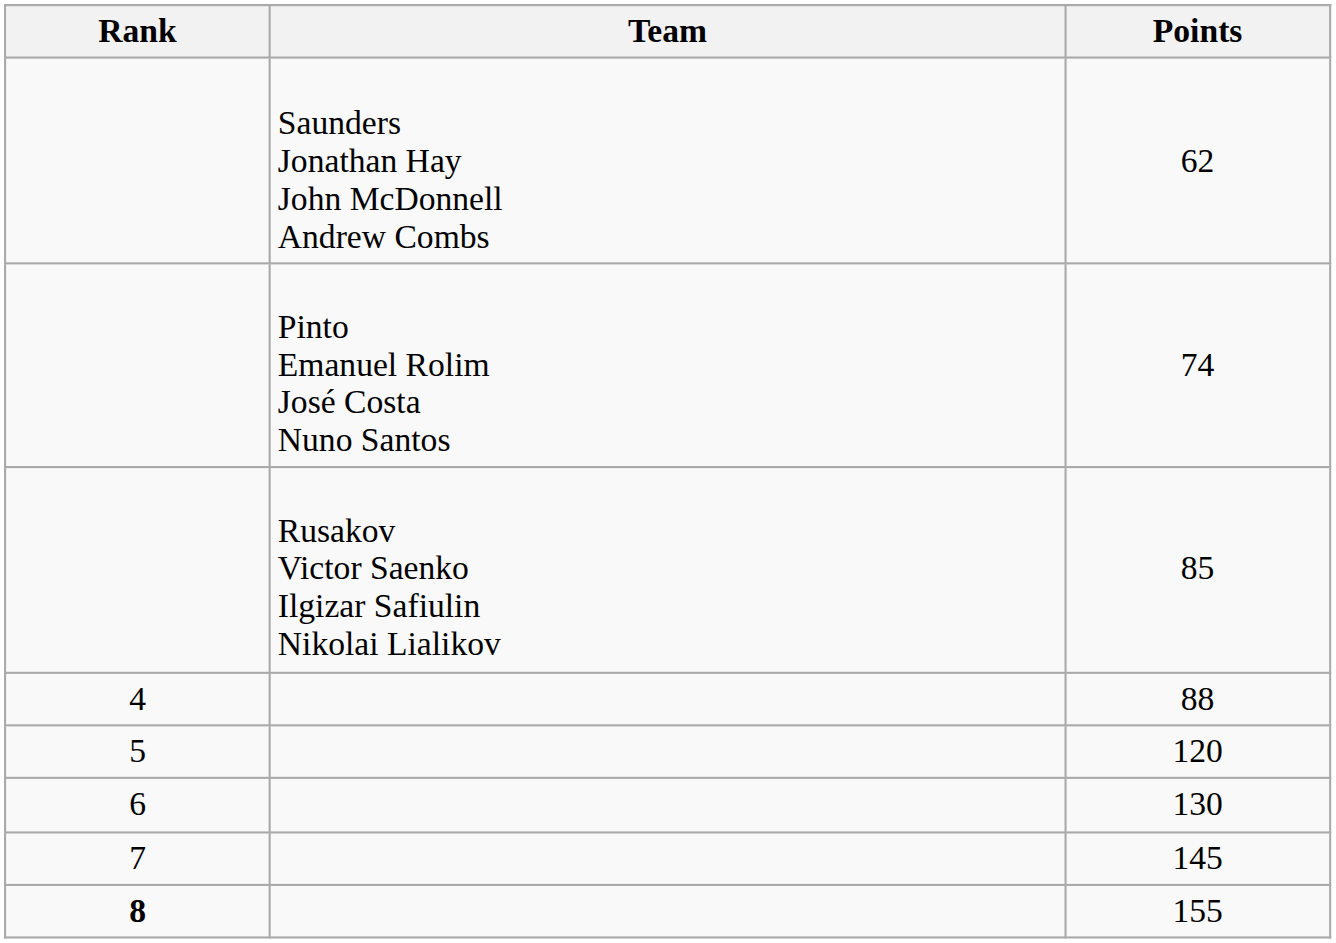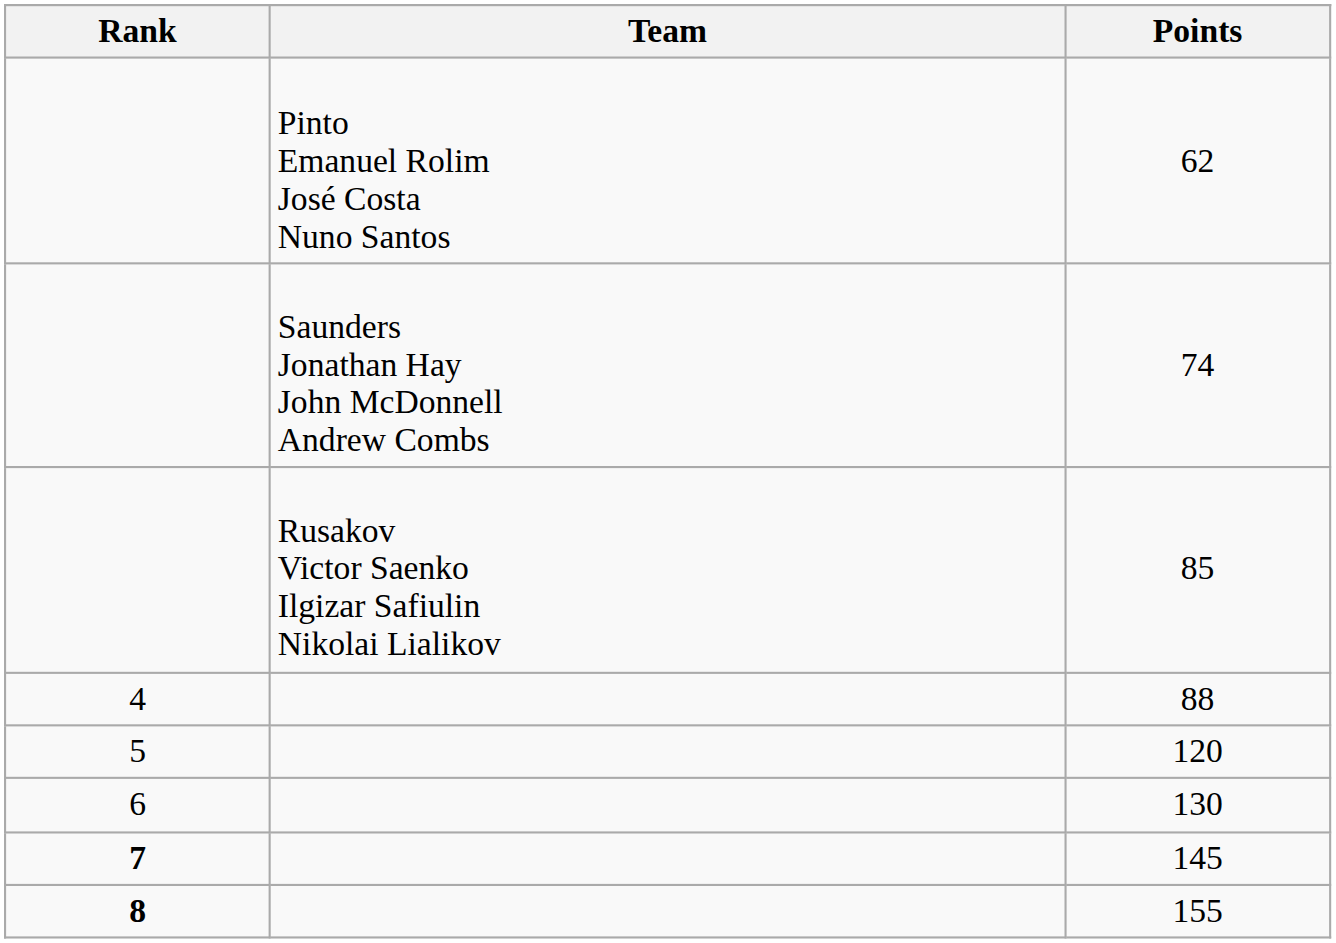(390, 178) Saunders Jonathan Hay John McDonnell Andrew Combs -> (384, 178) Pinto Emanuel Rolim José Costa Nuno Santos
(384, 383) Pinto Emanuel Rolim José Costa Nuno Santos -> (390, 383) Saunders Jonathan Hay John McDonnell Andrew Combs
(138, 857) normal -> (138, 857) bold
